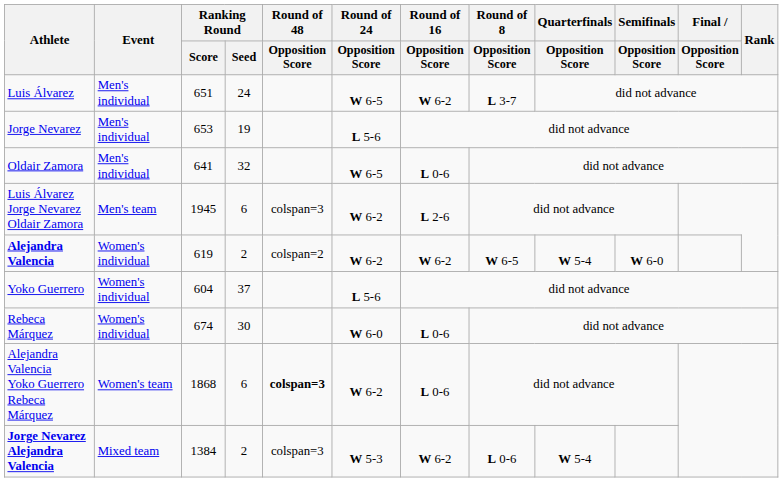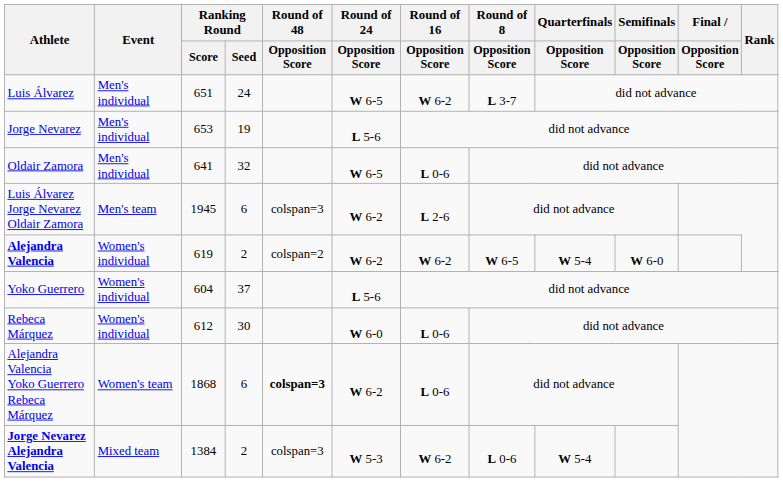(203, 326) 674 -> (203, 326) 612
